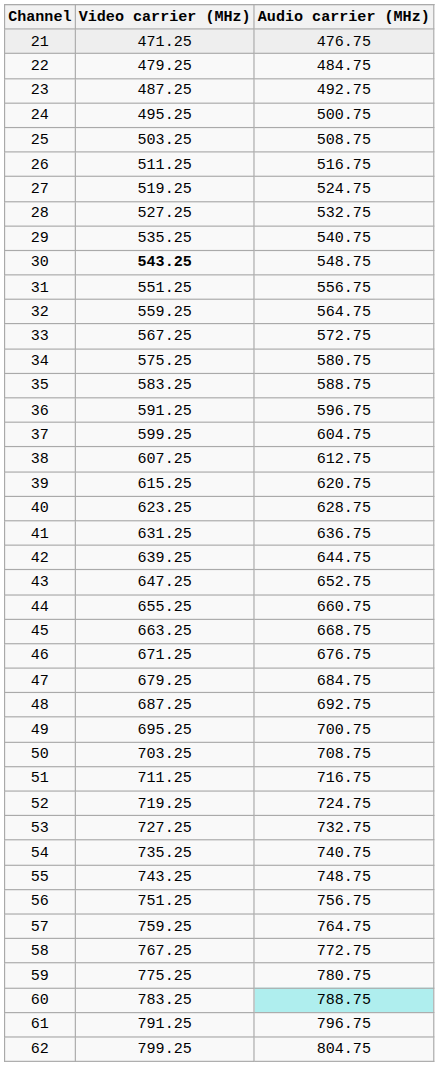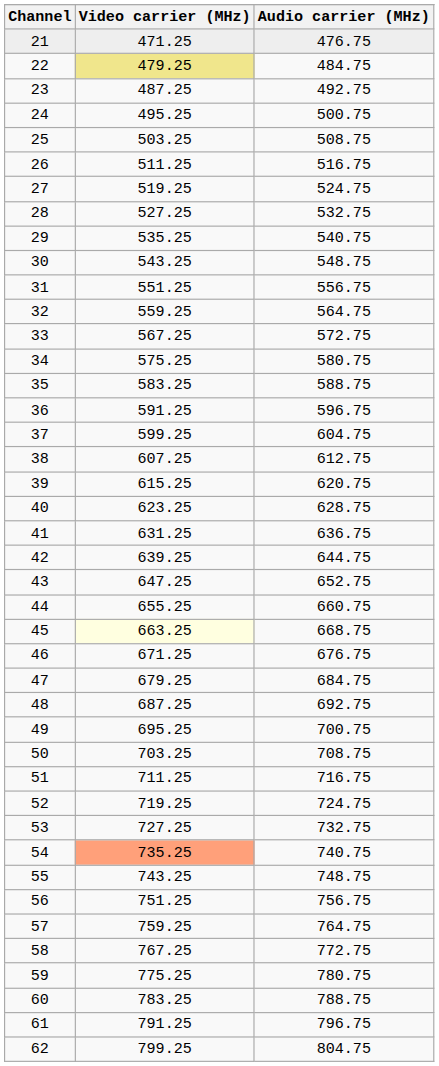(165, 66) no background -> (165, 66) khaki background
(165, 263) bold -> (165, 263) normal
(165, 631) no background -> (165, 631) lightyellow background
(165, 853) no background -> (165, 853) lightsalmon background
(344, 1000) paleturquoise background -> (344, 1000) no background
